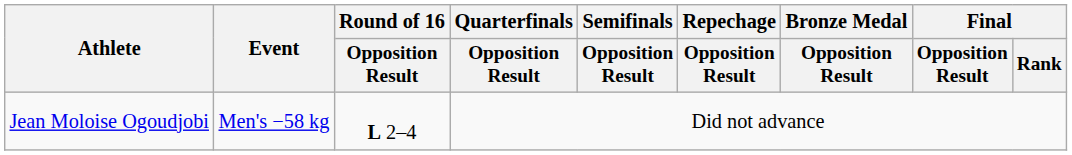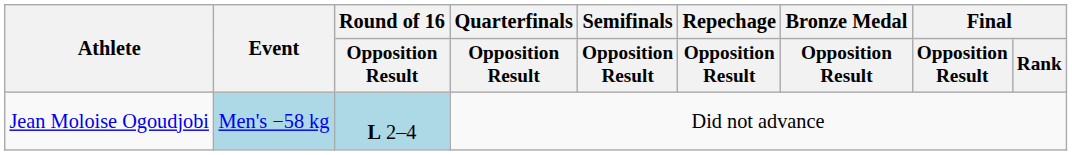(274, 121) no background -> (274, 121) lightblue background
(392, 133) no background -> (392, 133) lightblue background
